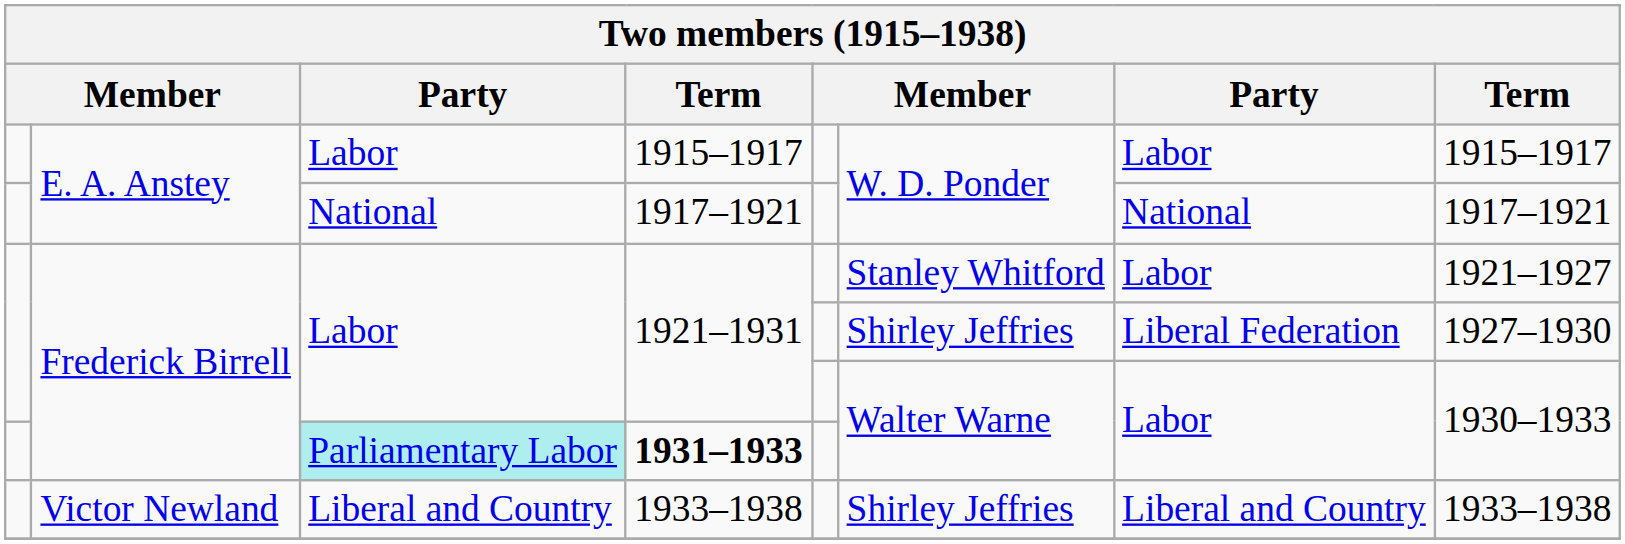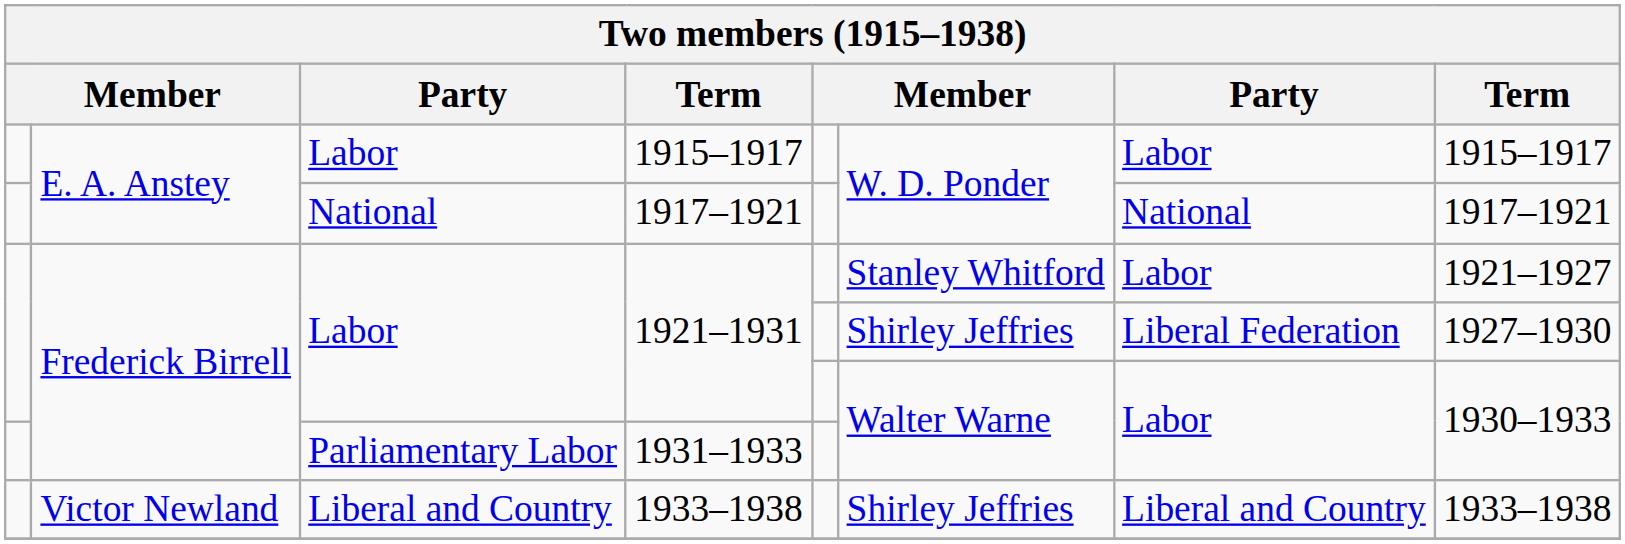(463, 449) paleturquoise background -> (463, 449) no background
(719, 449) bold -> (719, 449) normal
